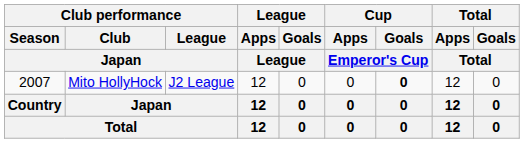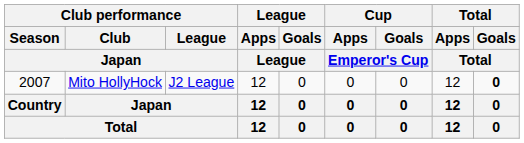(404, 82) bold -> (404, 82) normal
(496, 82) normal -> (496, 82) bold
